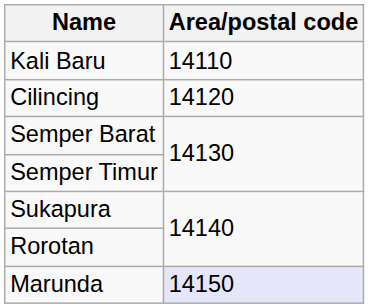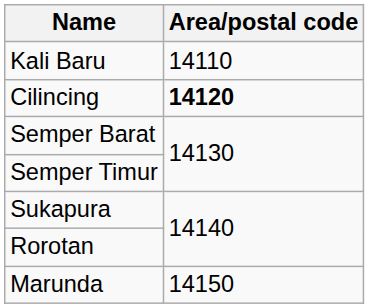(201, 97) normal -> (201, 97) bold
(201, 284) lavender background -> (201, 284) no background
